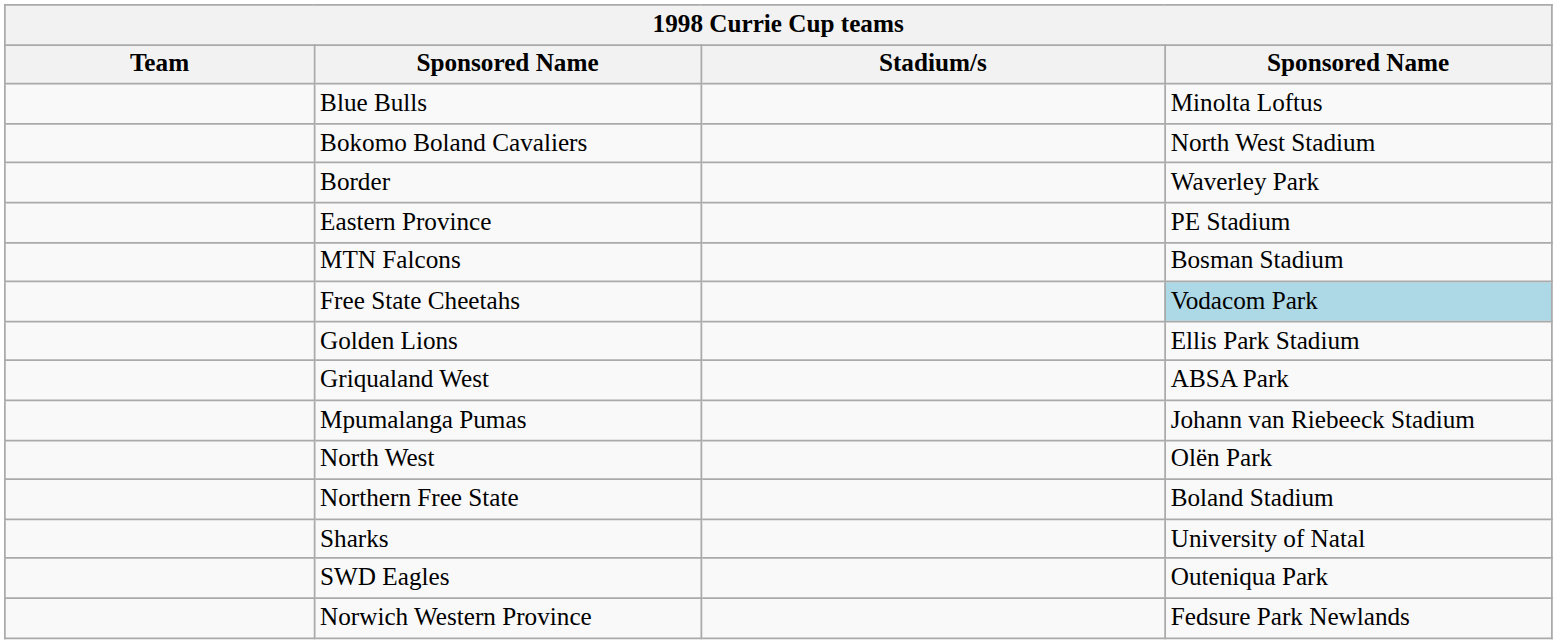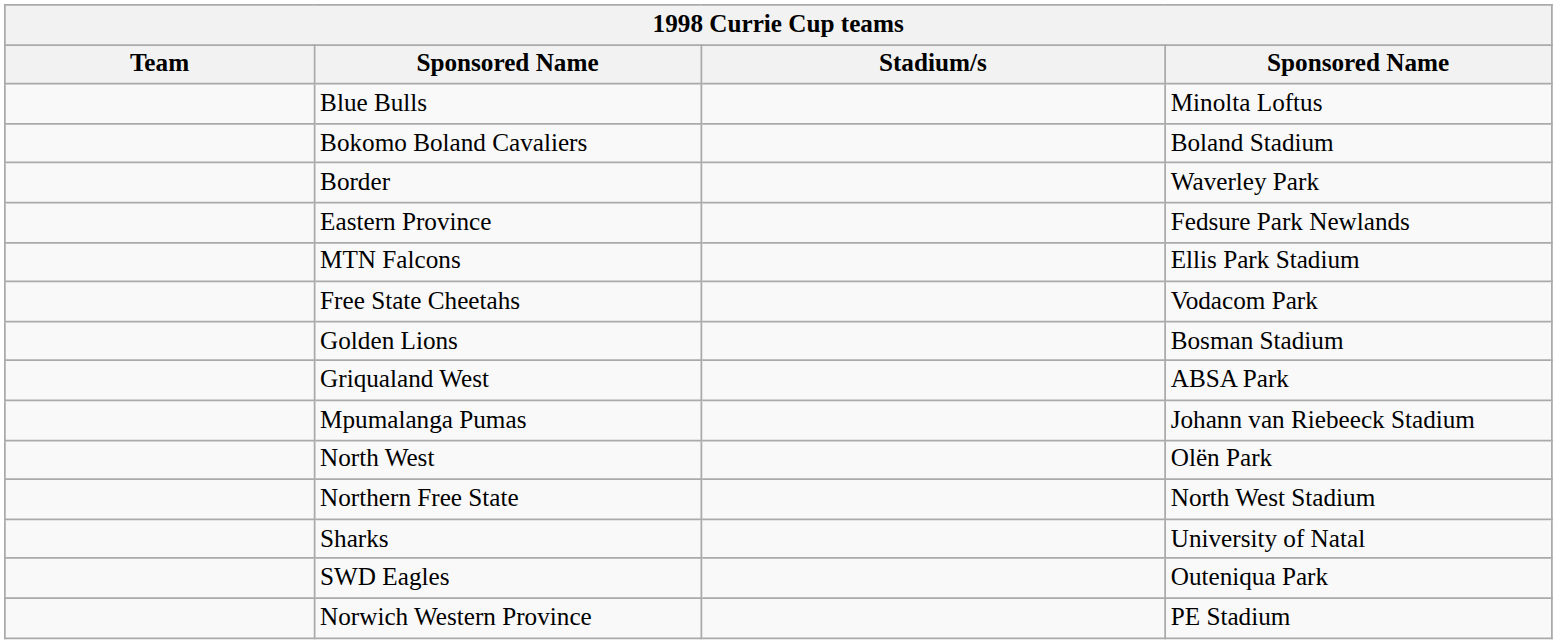(1273, 142) North West Stadium -> (1252, 142) Boland Stadium
(1231, 221) PE Stadium -> (1290, 221) Fedsure Park Newlands
(1257, 261) Bosman Stadium -> (1265, 261) Ellis Park Stadium
(1244, 300) lightblue background -> (1244, 300) no background
(1265, 340) Ellis Park Stadium -> (1257, 340) Bosman Stadium
(1252, 498) Boland Stadium -> (1273, 498) North West Stadium
(1290, 617) Fedsure Park Newlands -> (1231, 617) PE Stadium
